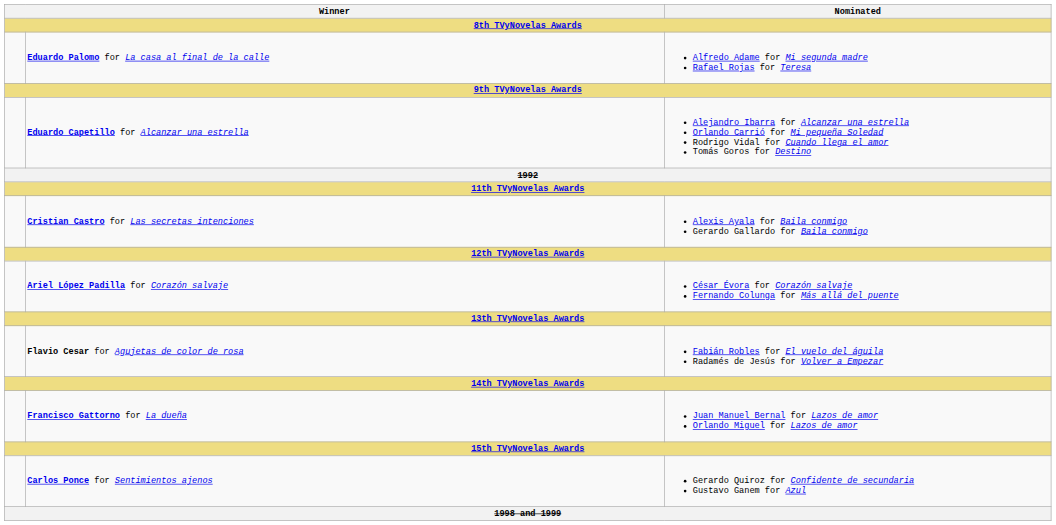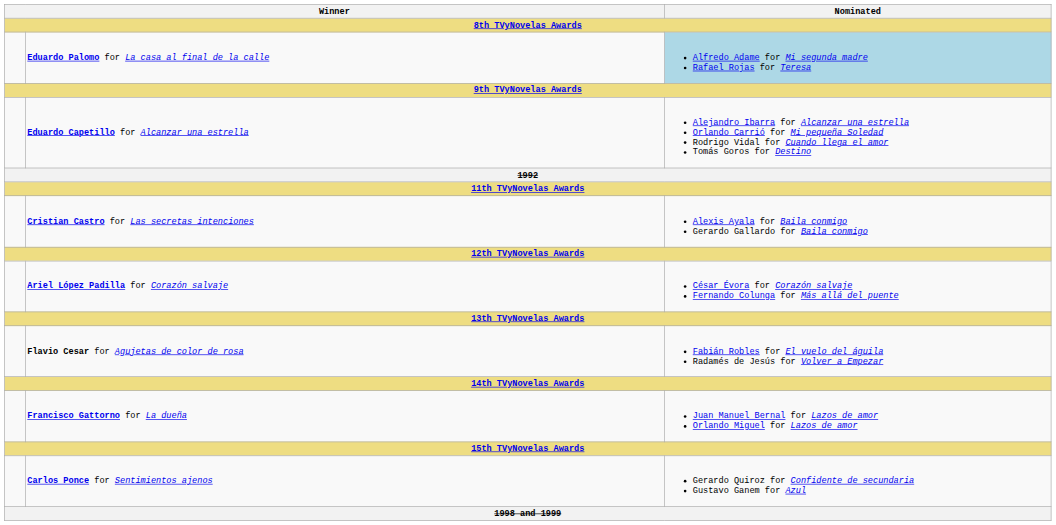(858, 63) no background -> (858, 63) lightblue background
